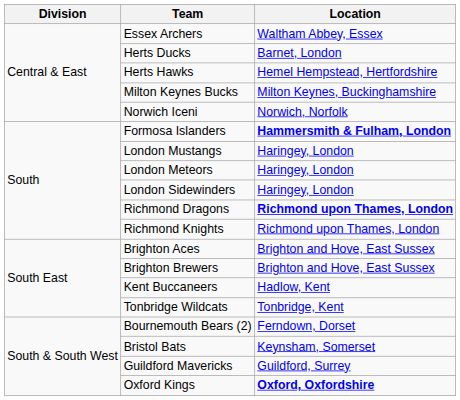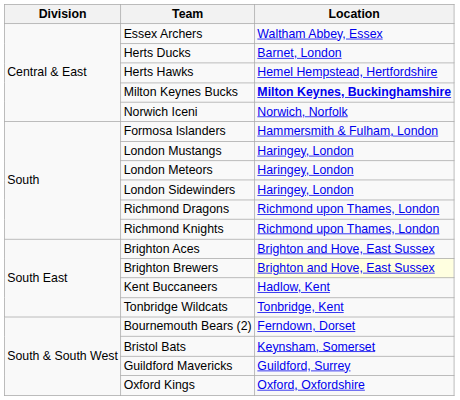(347, 92) normal -> (354, 92) bold
(354, 131) bold -> (348, 131) normal
(355, 209) bold -> (348, 209) normal
(346, 268) no background -> (346, 268) lightyellow background
(316, 385) bold -> (311, 385) normal
